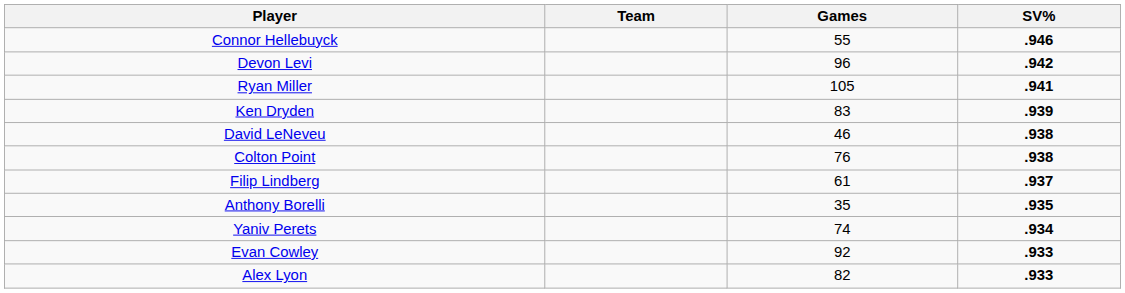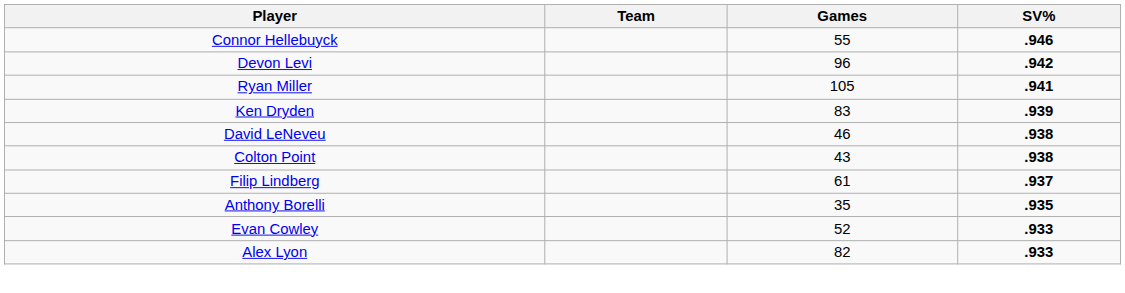(842, 157) 76 -> (842, 157) 43
- row: (275, 228)
(842, 252) 92 -> (842, 228) 52
